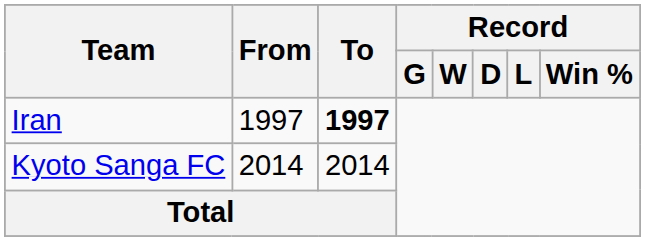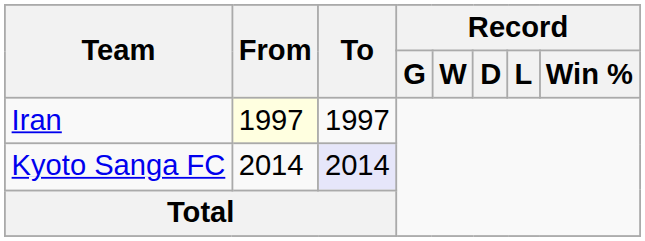(271, 119) no background -> (271, 119) lightyellow background
(357, 119) bold -> (357, 119) normal
(357, 166) no background -> (357, 166) lavender background
